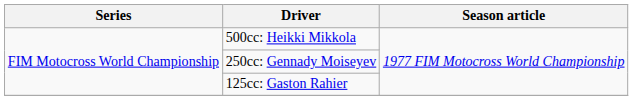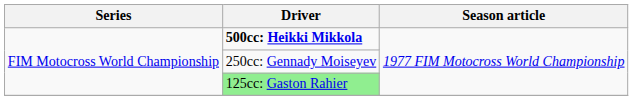(291, 38) normal -> (294, 38) bold
(287, 84) no background -> (287, 84) lightgreen background
